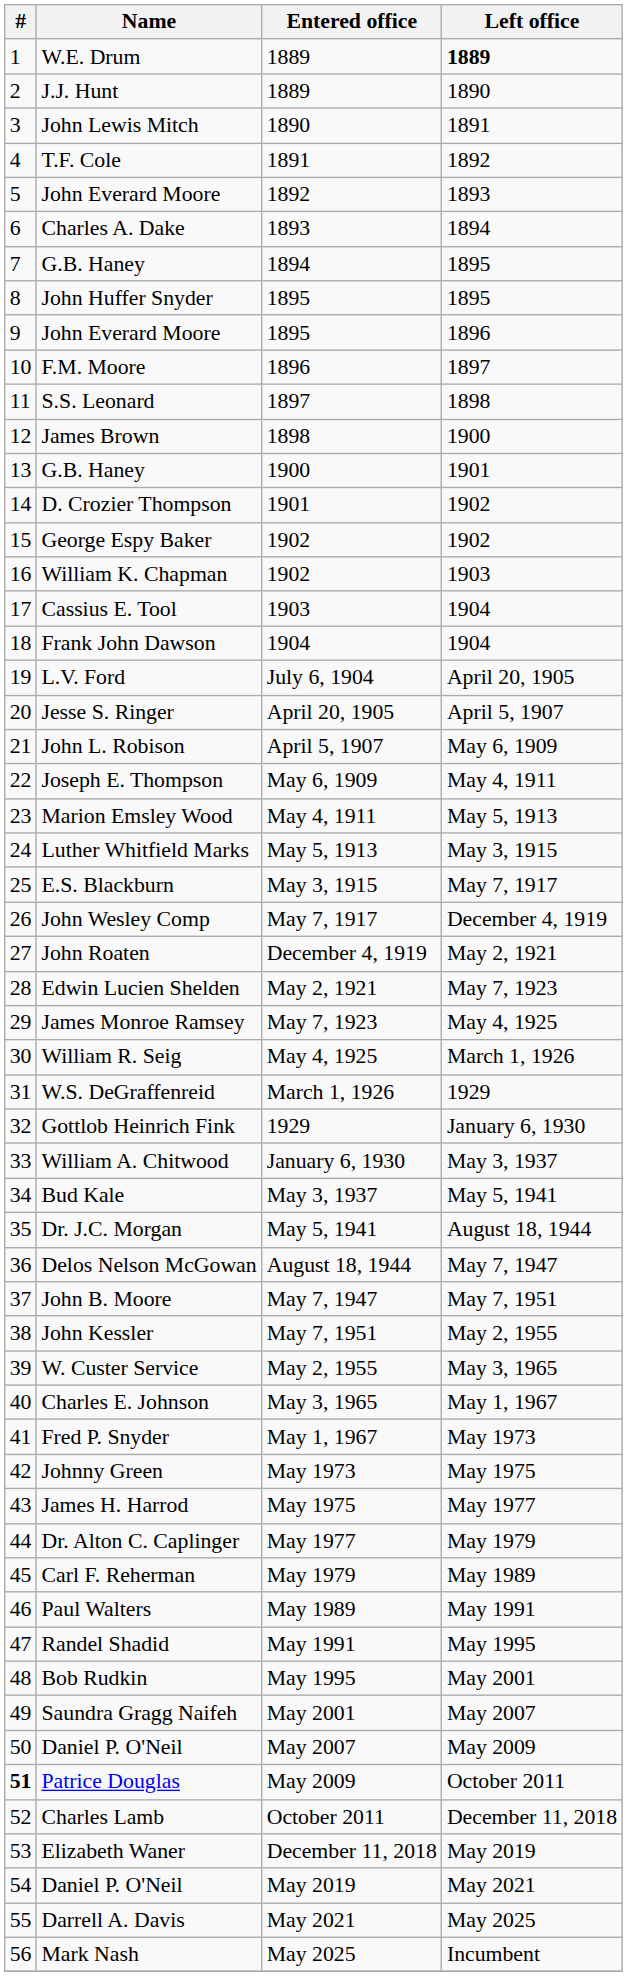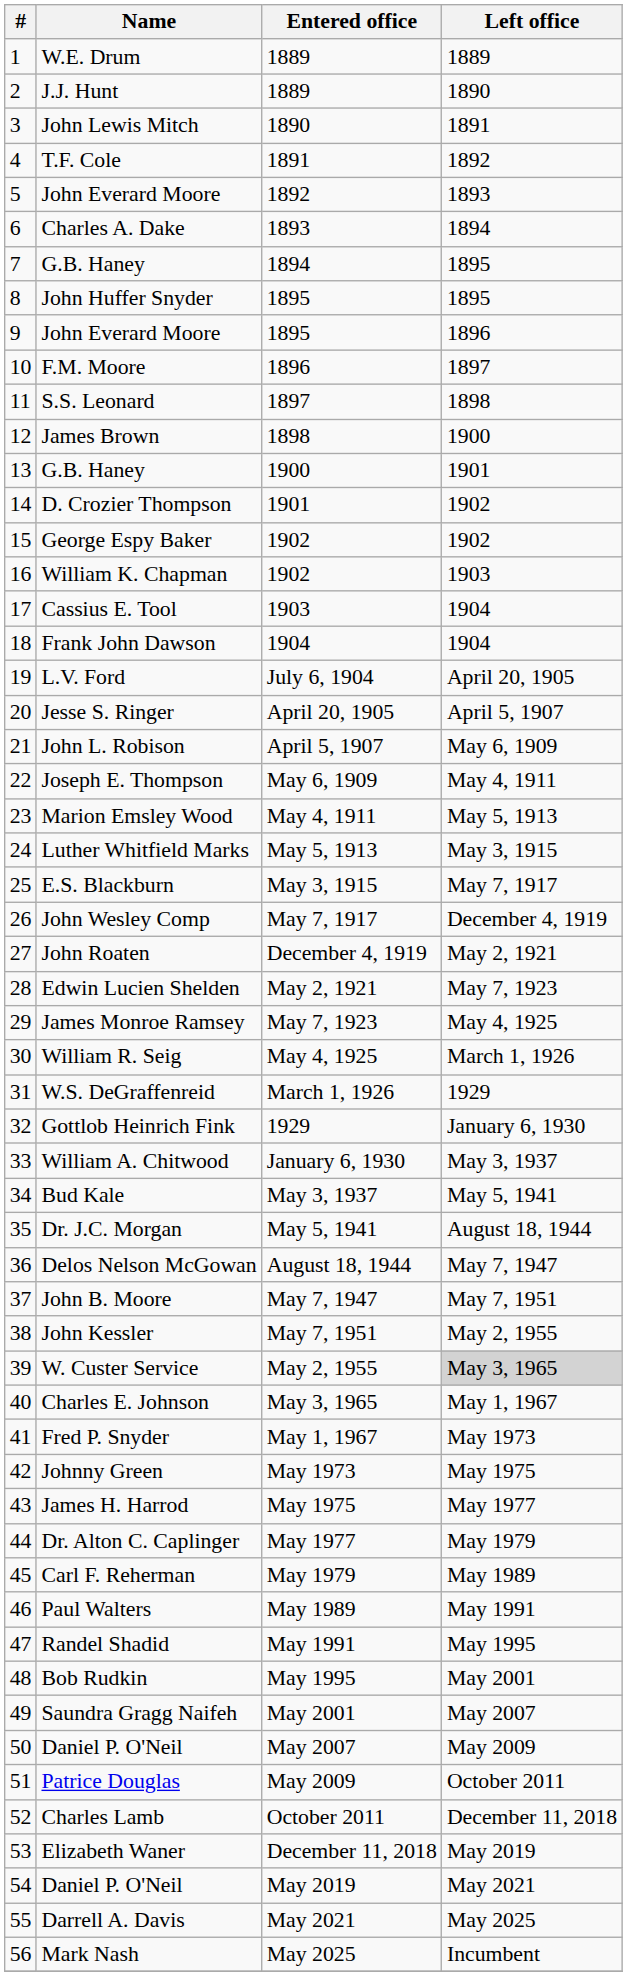(469, 56) bold -> (469, 56) normal
(502, 1367) no background -> (502, 1367) lightgrey background
(21, 1781) bold -> (21, 1781) normal
